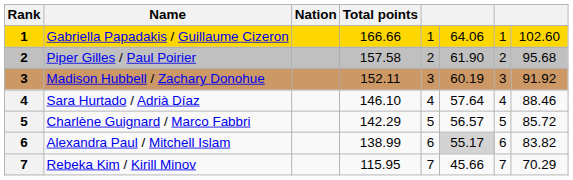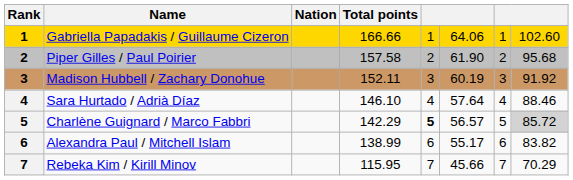(430, 121) normal -> (430, 121) bold
(539, 121) no background -> (539, 121) lightgrey background
(467, 143) lightgrey background -> (467, 143) no background
